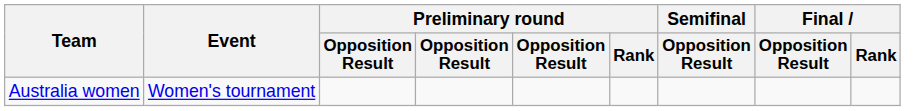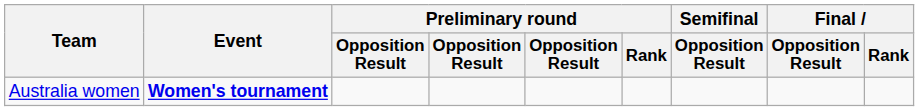(232, 92) normal -> (238, 92) bold
